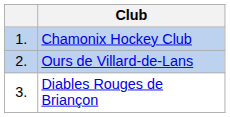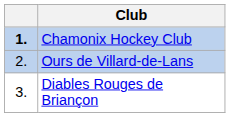(21, 38) normal -> (21, 38) bold
